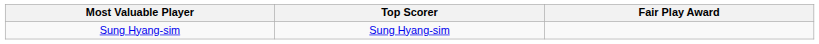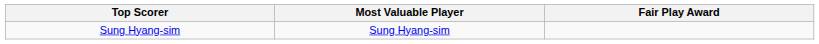columns swapped: (140, 13) <-> (410, 13)
